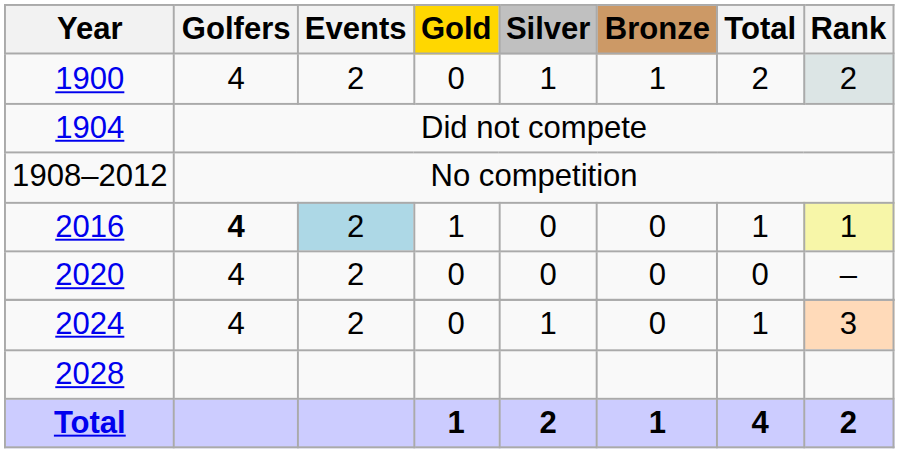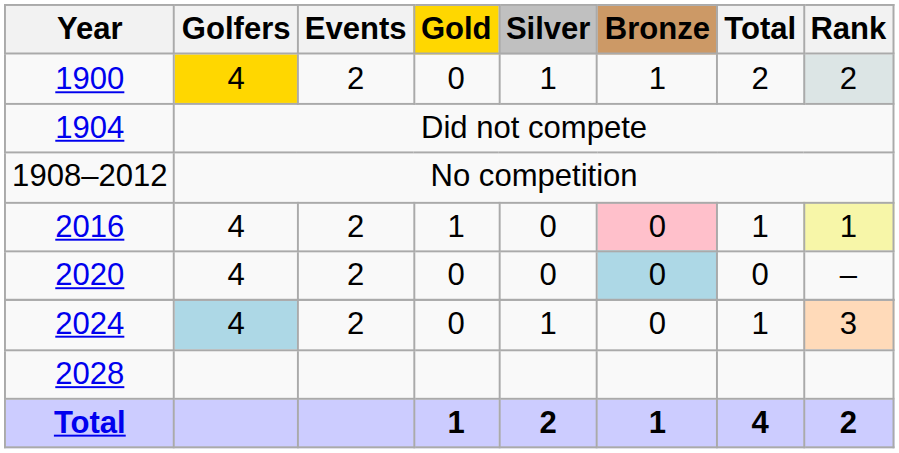(236, 78) no background -> (236, 78) gold background
(236, 226) bold -> (236, 226) normal
(356, 226) lightblue background -> (356, 226) no background
(657, 226) no background -> (657, 226) pink background
(657, 275) no background -> (657, 275) lightblue background
(236, 324) no background -> (236, 324) lightblue background
